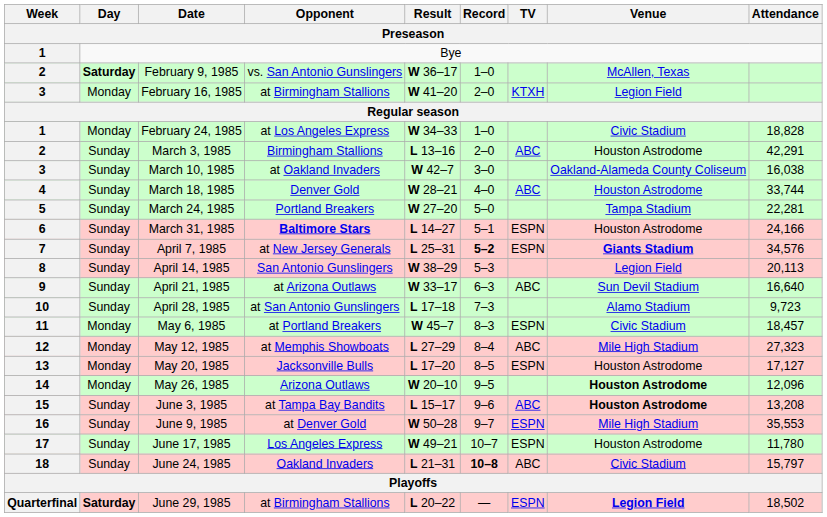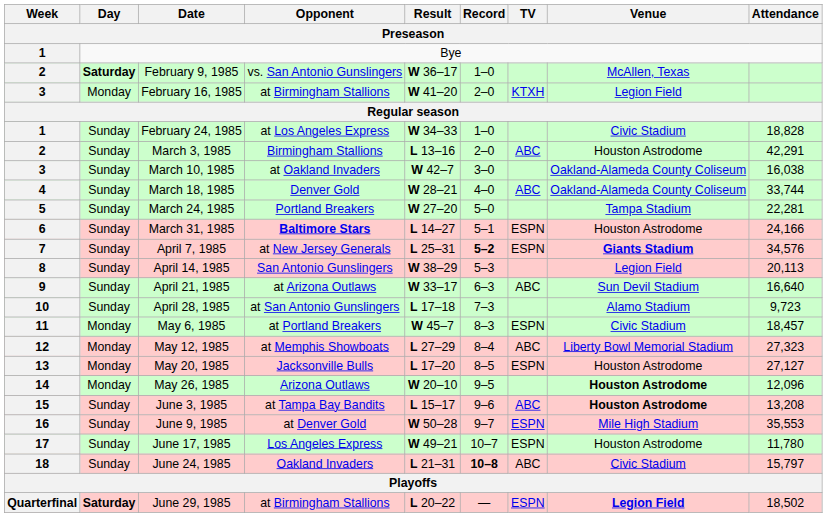(109, 131) Monday -> (109, 131) Sunday
(648, 190) Houston Astrodome -> (648, 190) Oakland-Alameda County Coliseum
(648, 346) Mile High Stadium -> (648, 346) Liberty Bowl Memorial Stadium
(785, 365) 17,127 -> (785, 365) 27,127
